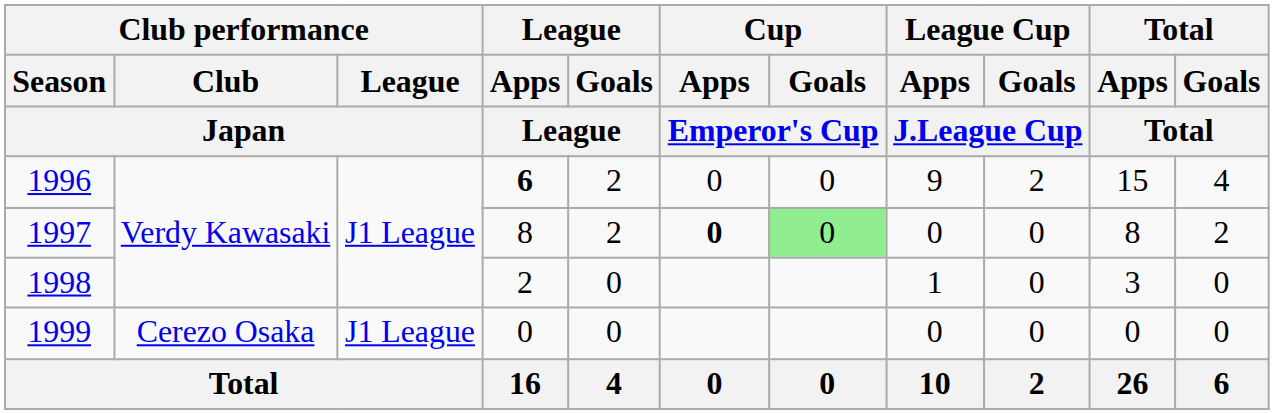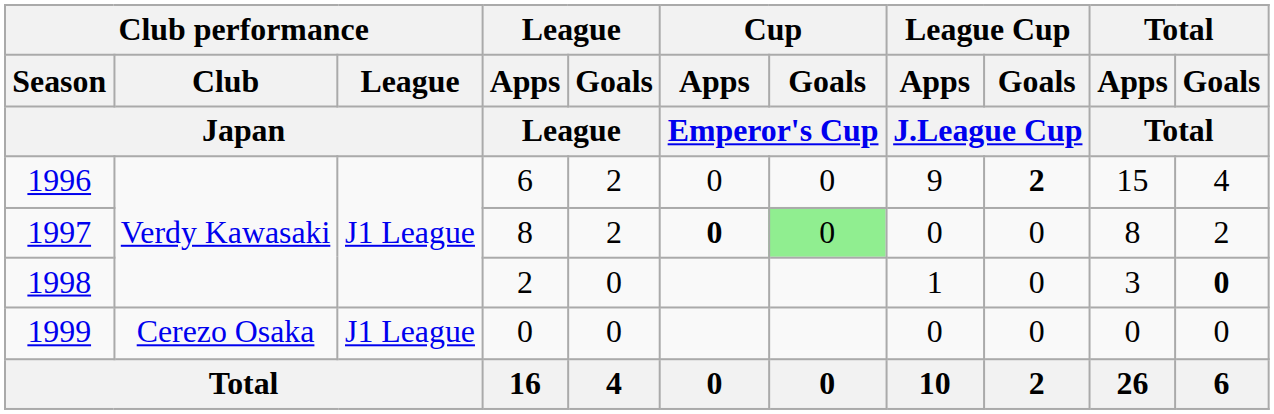(525, 181) bold -> (525, 181) normal
(1037, 181) normal -> (1037, 181) bold
(1222, 282) normal -> (1222, 282) bold
